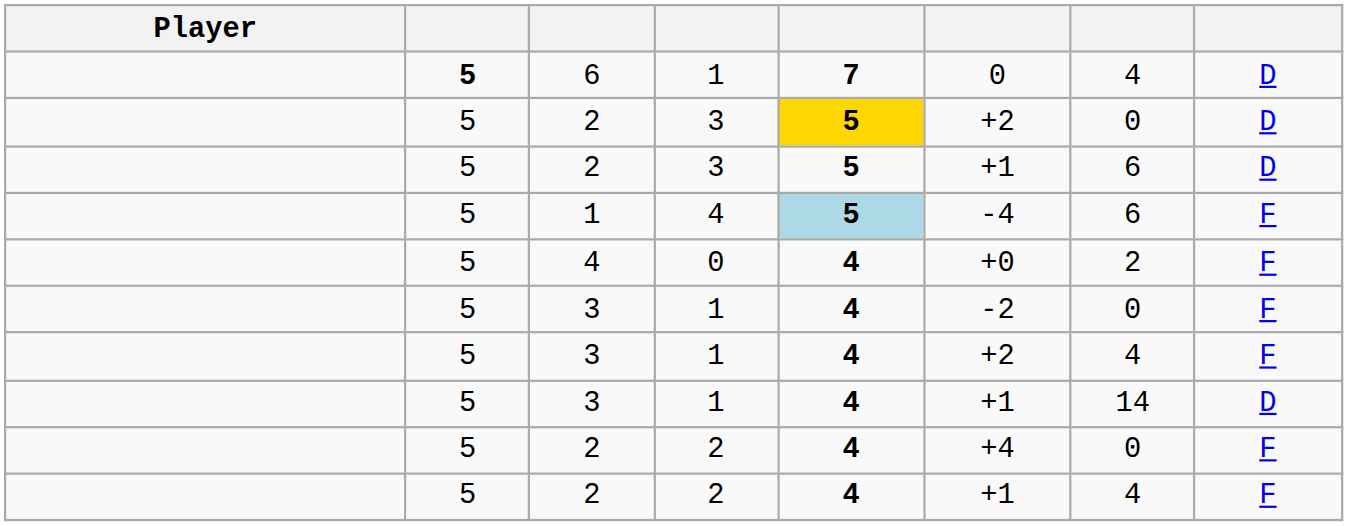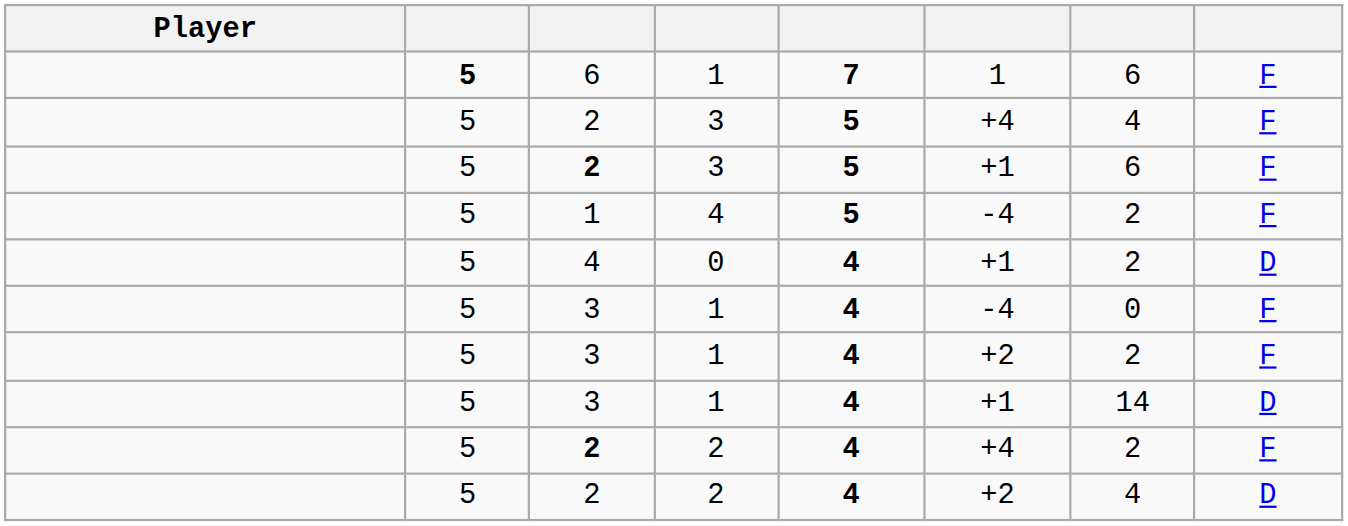(997, 75) 0 -> (997, 75) 1
(1133, 75) 4 -> (1133, 75) 6
(1268, 75) D -> (1268, 75) F
(851, 122) gold background -> (851, 122) no background
(997, 122) +2 -> (997, 122) +4
(1133, 122) 0 -> (1133, 122) 4
(1268, 122) D -> (1268, 122) F
(592, 169) normal -> (592, 169) bold
(1268, 169) D -> (1268, 169) F
(851, 216) lightblue background -> (851, 216) no background
(1133, 216) 6 -> (1133, 216) 2
(997, 263) +0 -> (997, 263) +1
(1268, 263) F -> (1268, 263) D
(997, 309) -2 -> (997, 309) -4
(1133, 356) 4 -> (1133, 356) 2
(592, 450) normal -> (592, 450) bold
(1133, 450) 0 -> (1133, 450) 2
(997, 497) +1 -> (997, 497) +2
(1268, 497) F -> (1268, 497) D
